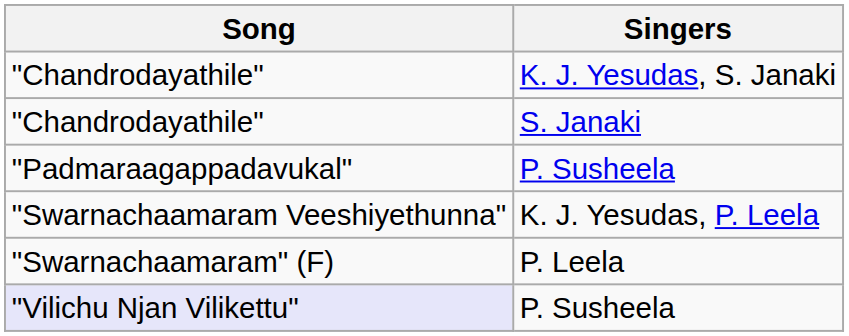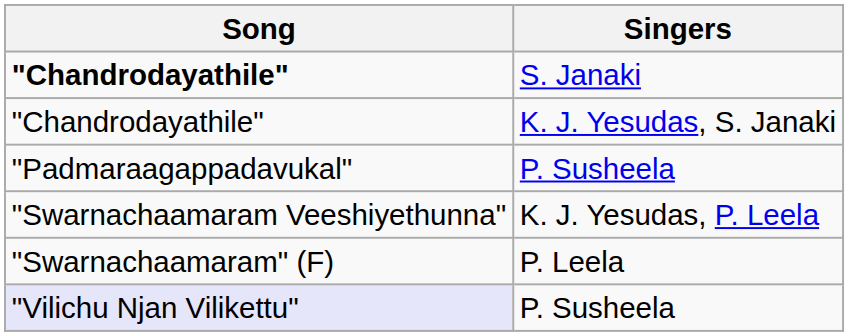(138, 75) normal -> (150, 75) bold
(678, 75) K. J. Yesudas, S. Janaki -> (580, 75) S. Janaki
(580, 122) S. Janaki -> (678, 122) K. J. Yesudas, S. Janaki
